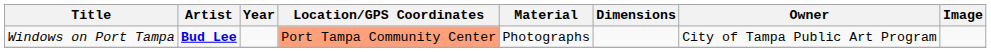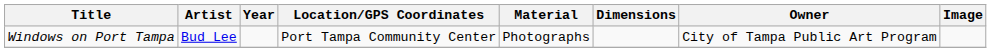(209, 37) bold -> (209, 37) normal
(389, 37) lightsalmon background -> (389, 37) no background
